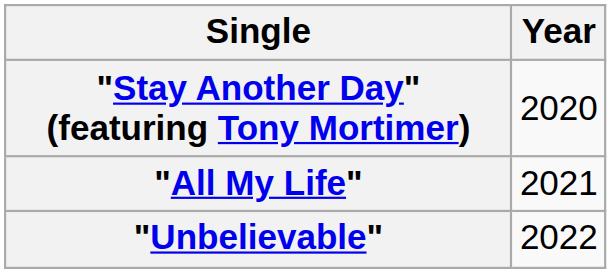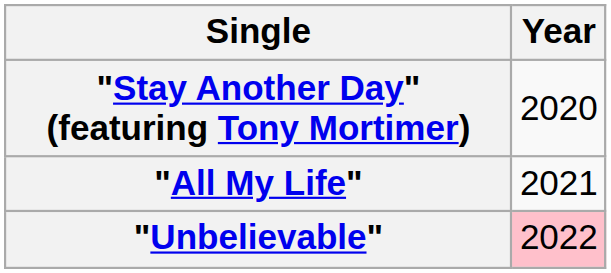(559, 238) no background -> (559, 238) pink background
